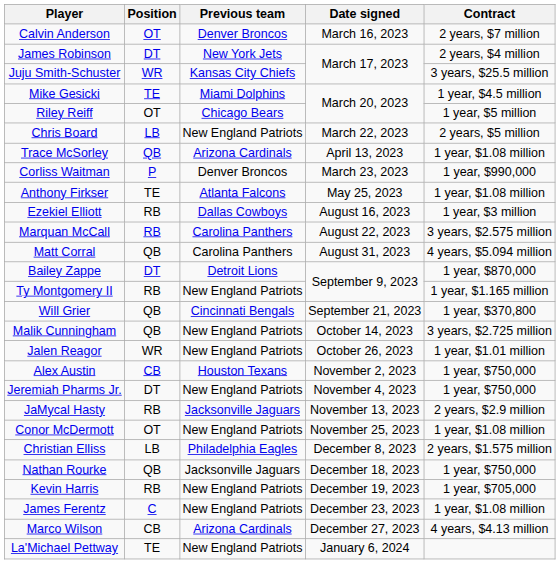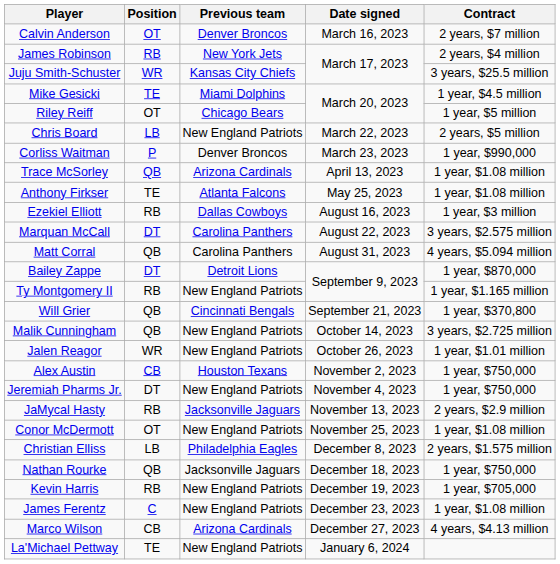(152, 53) DT -> (152, 53) RB
rows swapped: (64, 172) <-> (64, 152)
(152, 232) RB -> (152, 232) DT
